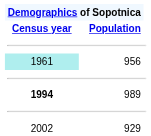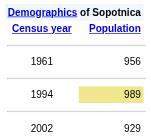(42, 62) paleturquoise background -> (42, 62) no background
(42, 95) bold -> (42, 95) normal
(132, 95) no background -> (132, 95) khaki background
